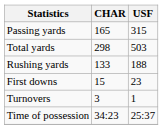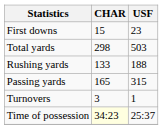rows swapped: (32, 81) <-> (36, 30)
(106, 115) no background -> (106, 115) lightyellow background
